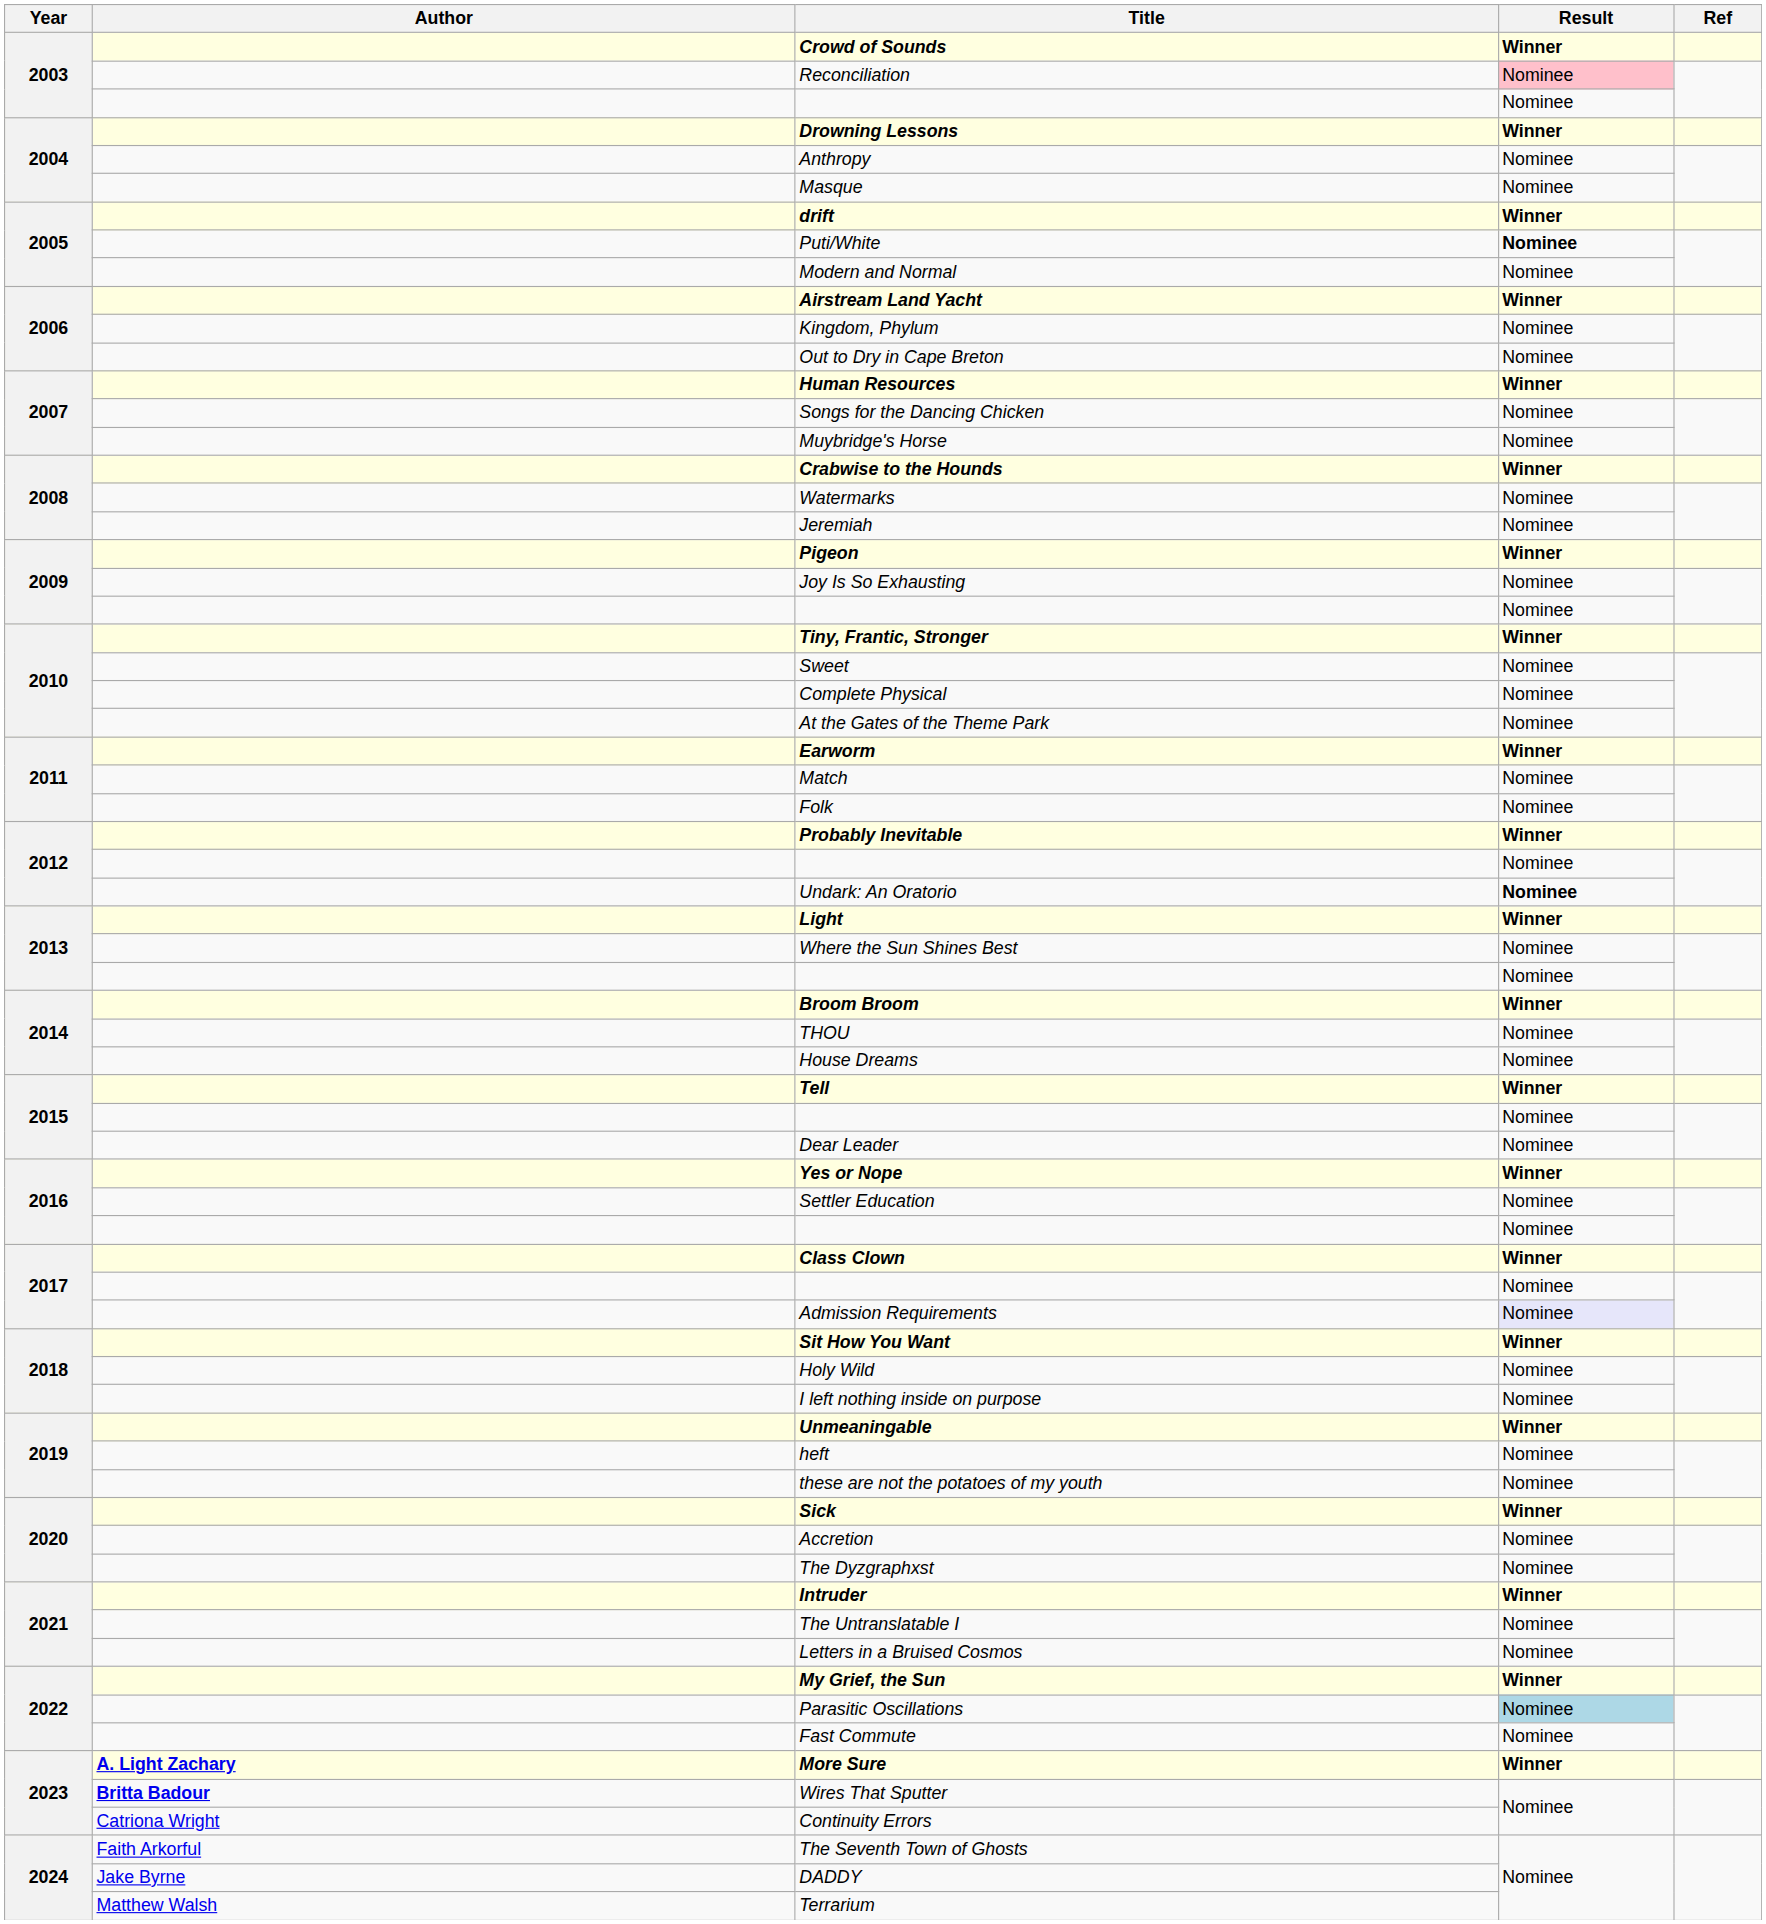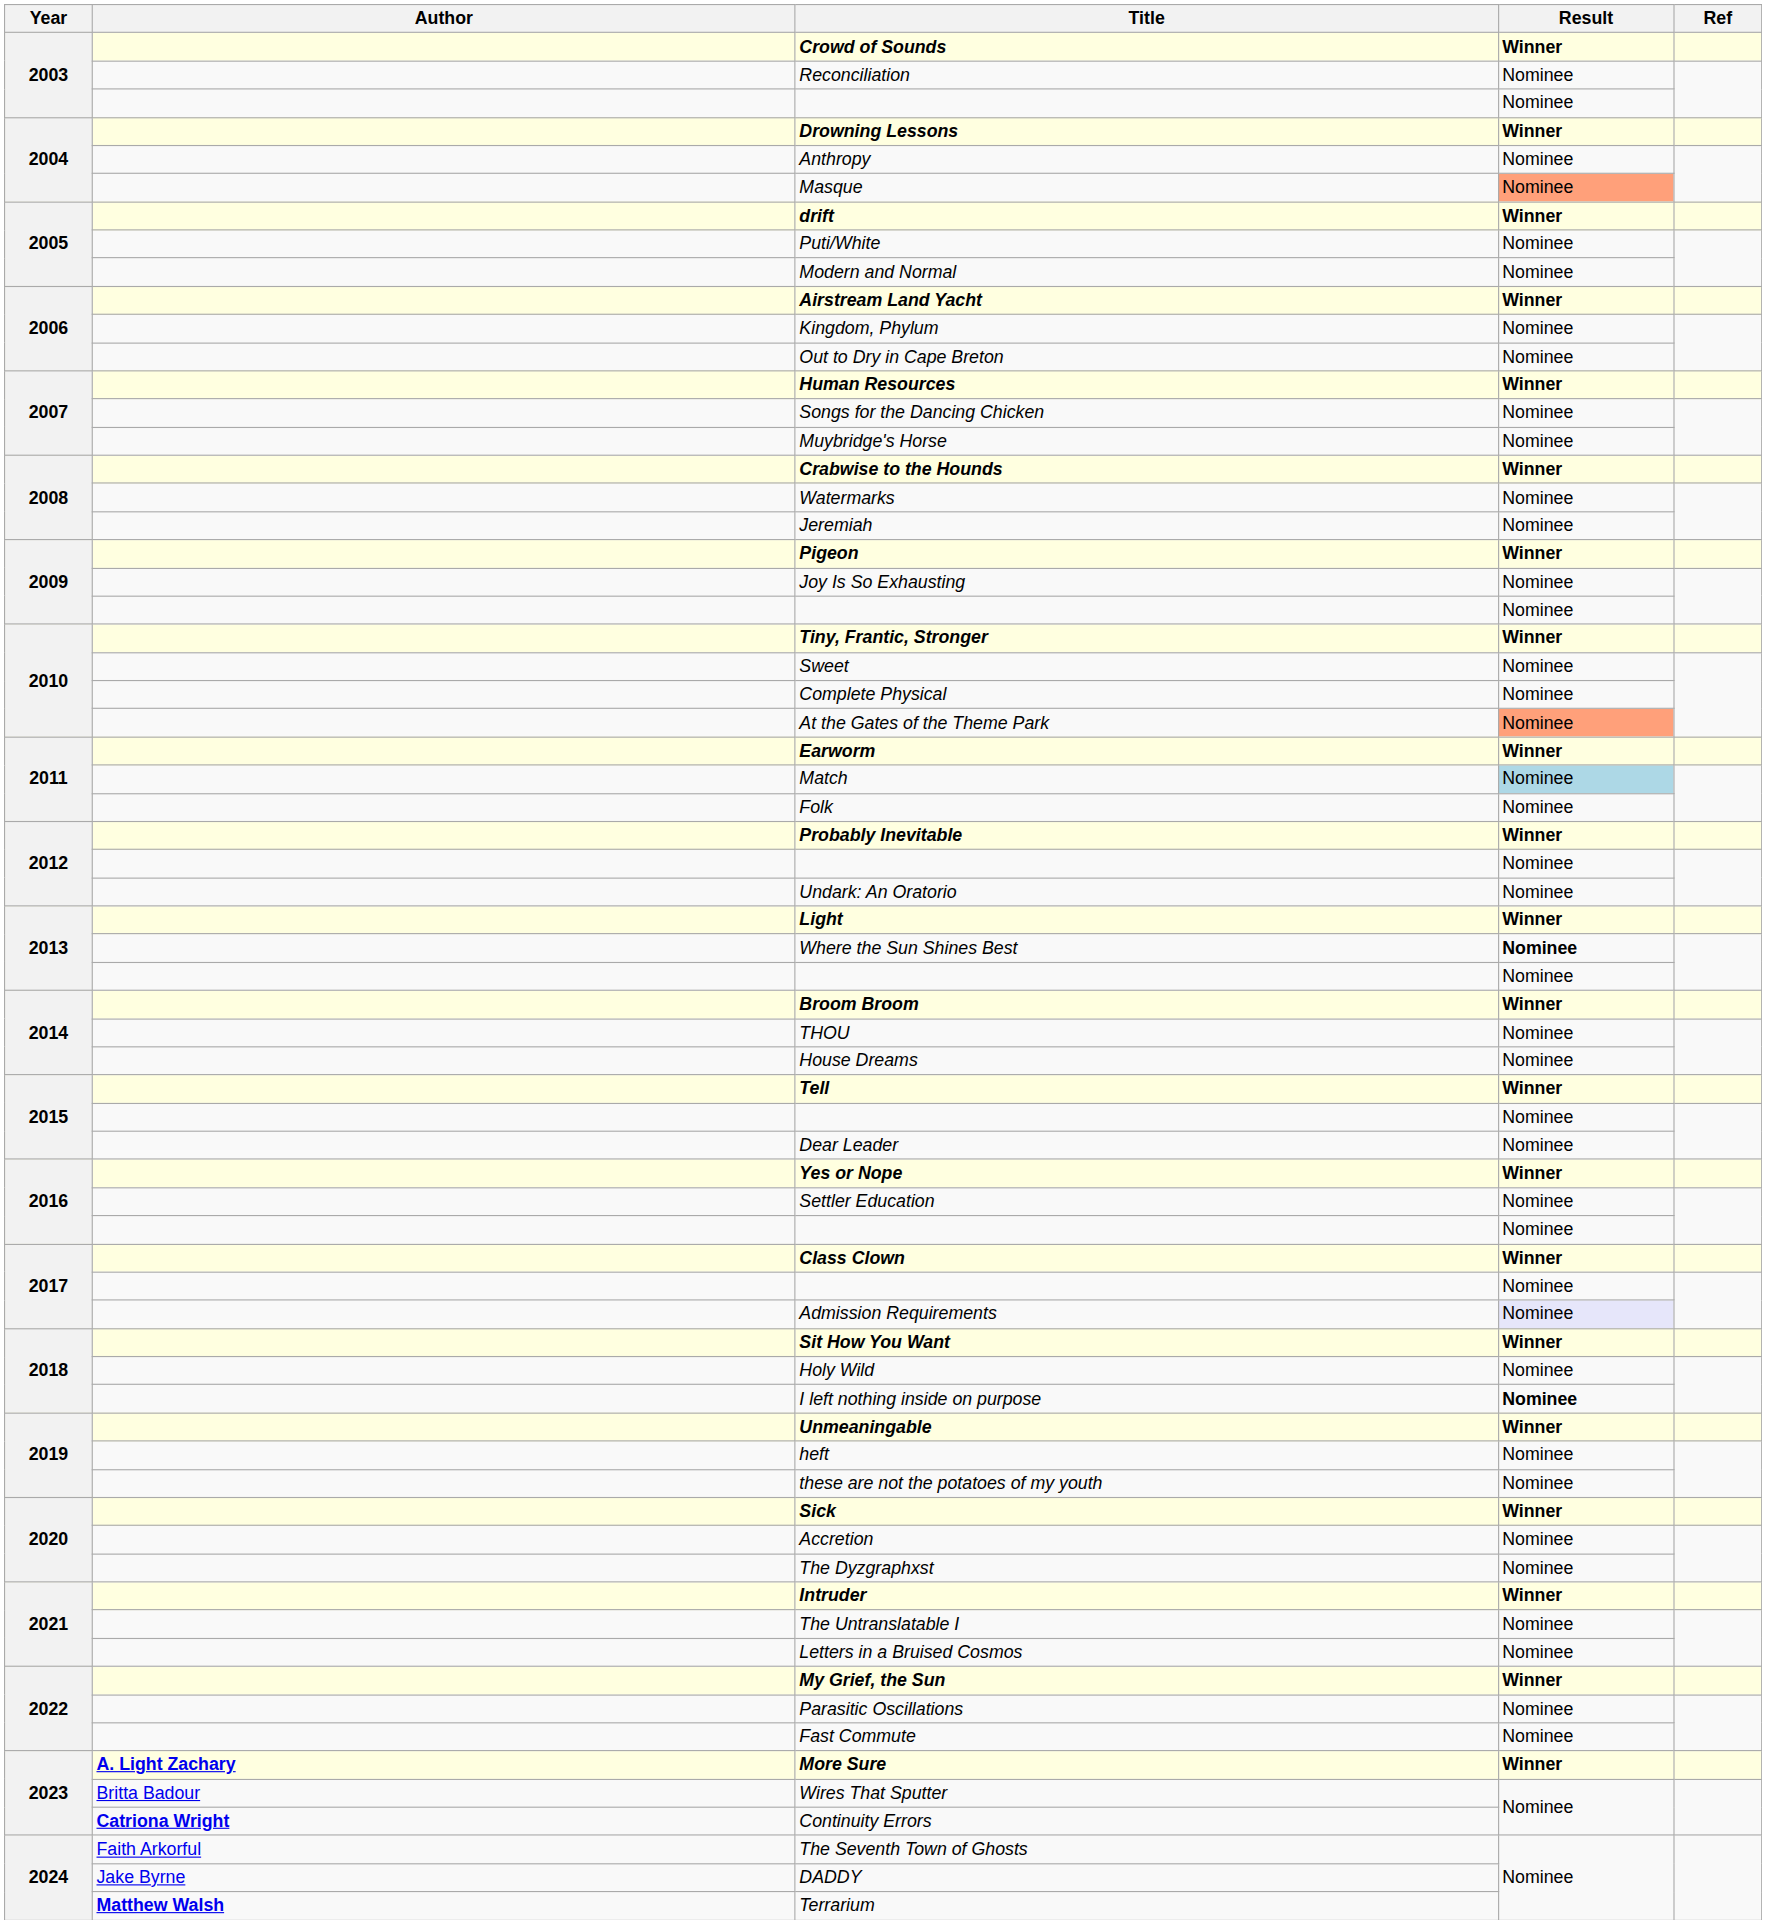(1538, 74) pink background -> (1538, 74) no background
(1538, 187) no background -> (1538, 187) lightsalmon background
(1540, 243) bold -> (1538, 243) normal
(1538, 722) no background -> (1538, 722) lightsalmon background
(1538, 779) no background -> (1538, 779) lightblue background
(1540, 891) bold -> (1538, 891) normal
(1538, 948) normal -> (1540, 948) bold
(1538, 1398) normal -> (1540, 1398) bold
(1538, 1708) lightblue background -> (1538, 1708) no background
(153, 1793) bold -> (148, 1793) normal
(158, 1821) normal -> (163, 1821) bold
(157, 1905) normal -> (160, 1905) bold
